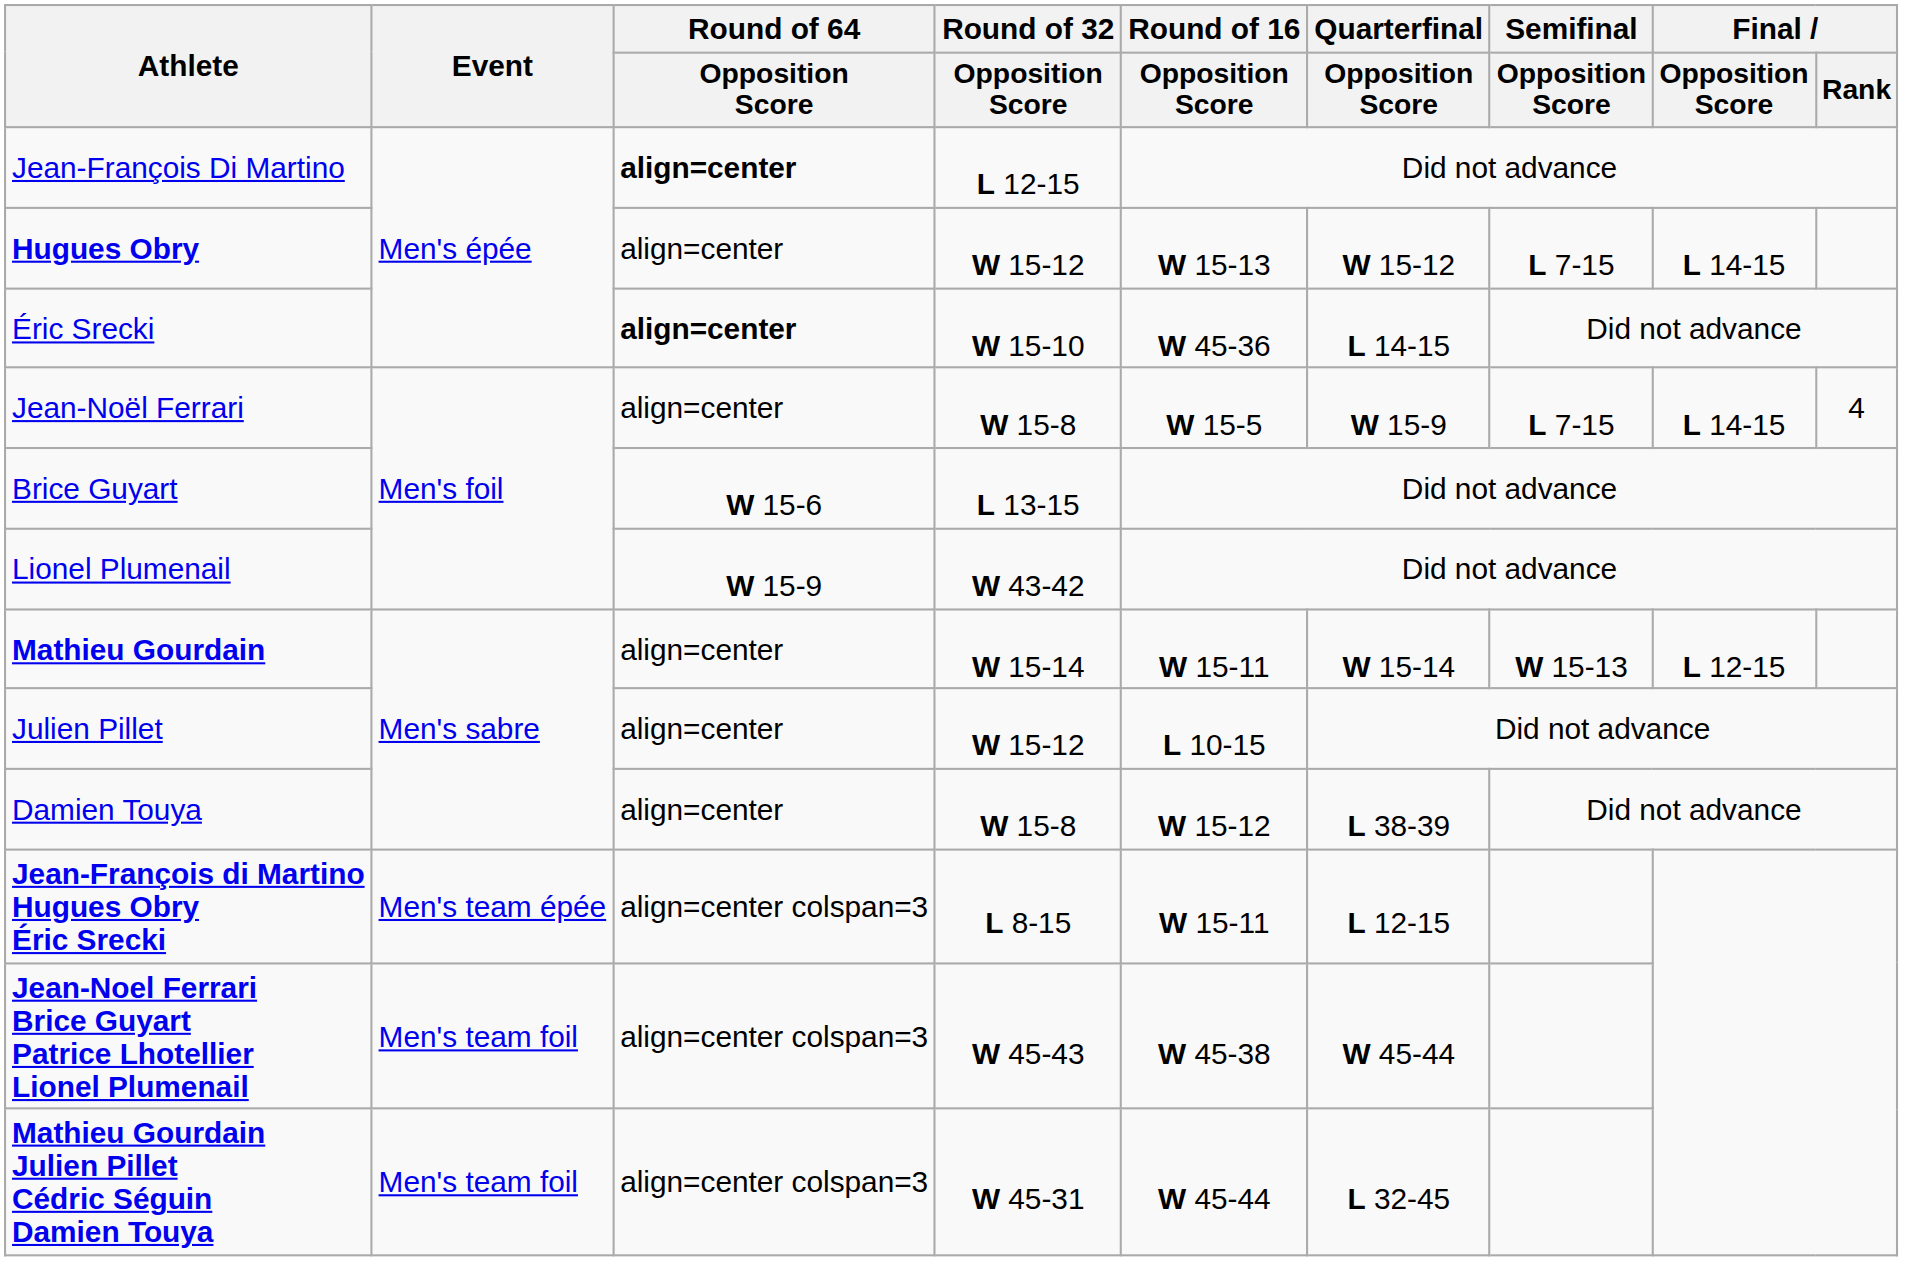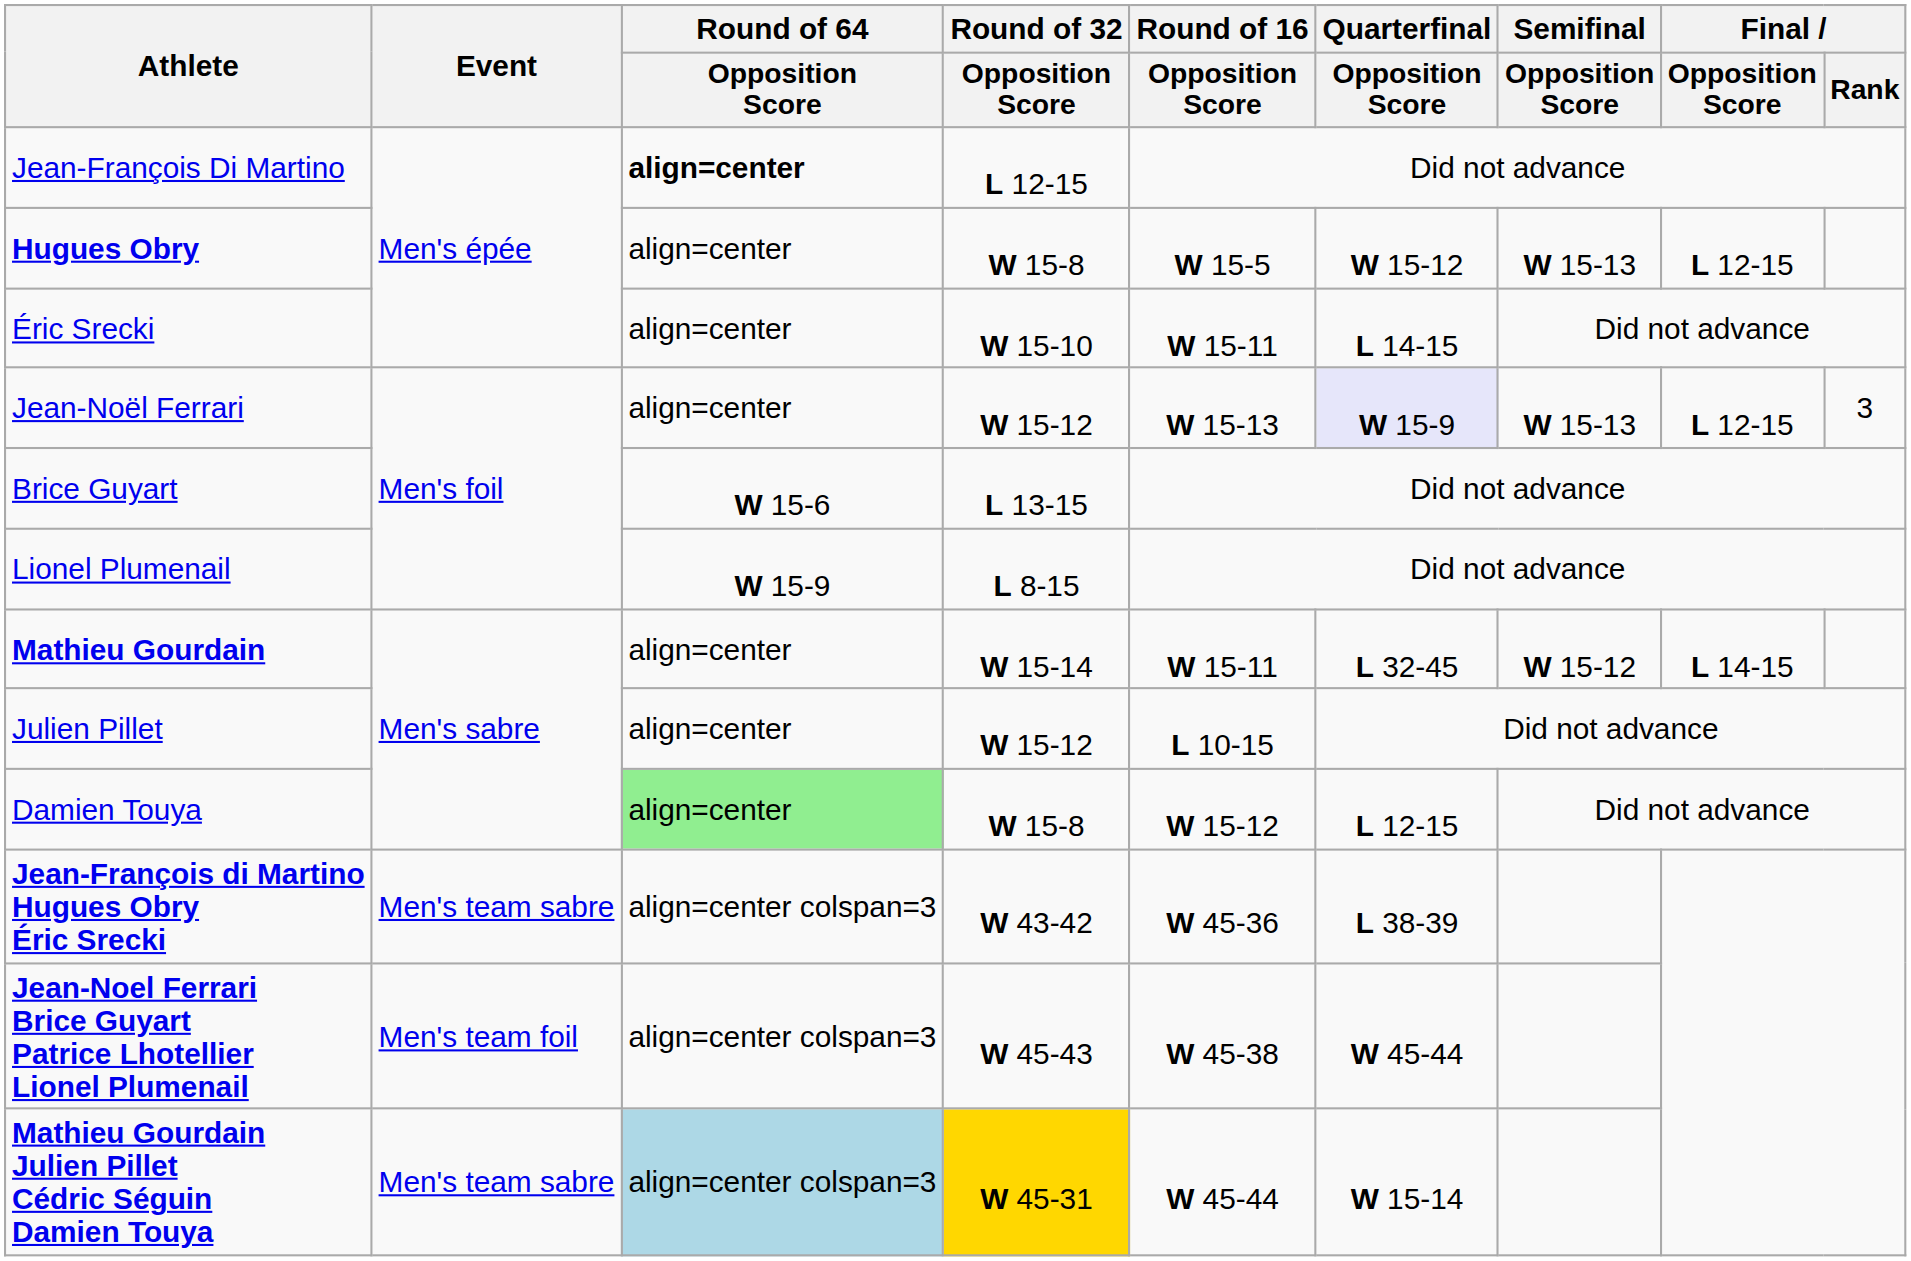(1028, 265) W 15-12 -> (1036, 265) W 15-8
(1214, 265) W 15-13 -> (1223, 265) W 15-5
(1571, 265) L 7-15 -> (1580, 265) W 15-13
(1734, 265) L 14-15 -> (1742, 265) L 12-15
(708, 329) bold -> (710, 329) normal
(1214, 345) W 45-36 -> (1223, 345) W 15-11
(1028, 425) W 15-8 -> (1036, 425) W 15-12
(1214, 425) W 15-5 -> (1223, 425) W 15-13
(1399, 425) no background -> (1407, 425) lavender background
(1571, 425) L 7-15 -> (1580, 425) W 15-13
(1734, 425) L 14-15 -> (1742, 425) L 12-15
(1857, 409) 4 -> (1865, 409) 3
(1028, 586) W 43-42 -> (1036, 586) L 8-15
(1399, 666) W 15-14 -> (1407, 666) L 32-45
(1571, 666) W 15-13 -> (1580, 666) W 15-12
(1734, 666) L 12-15 -> (1742, 666) L 14-15
(702, 810) no background -> (710, 810) lightgreen background
(1399, 826) L 38-39 -> (1407, 826) L 12-15
(492, 907) Men's team épée -> (496, 907) Men's team sabre
(1028, 923) L 8-15 -> (1036, 923) W 43-42
(1214, 923) W 15-11 -> (1223, 923) W 45-36
(1399, 923) L 12-15 -> (1407, 923) L 38-39
(478, 1183) Men's team foil -> (496, 1183) Men's team sabre
(774, 1183) no background -> (782, 1183) lightblue background
(1028, 1199) no background -> (1036, 1199) gold background
(1399, 1199) L 32-45 -> (1407, 1199) W 15-14
